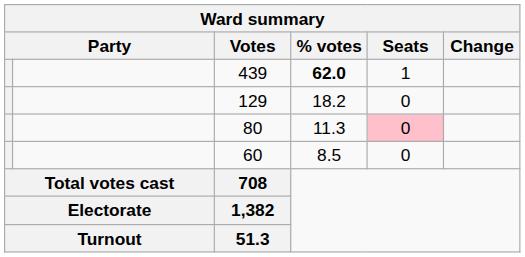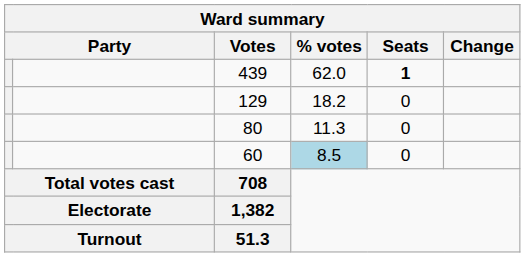(329, 73) bold -> (329, 73) normal
(406, 73) normal -> (406, 73) bold
(406, 128) pink background -> (406, 128) no background
(329, 156) no background -> (329, 156) lightblue background
